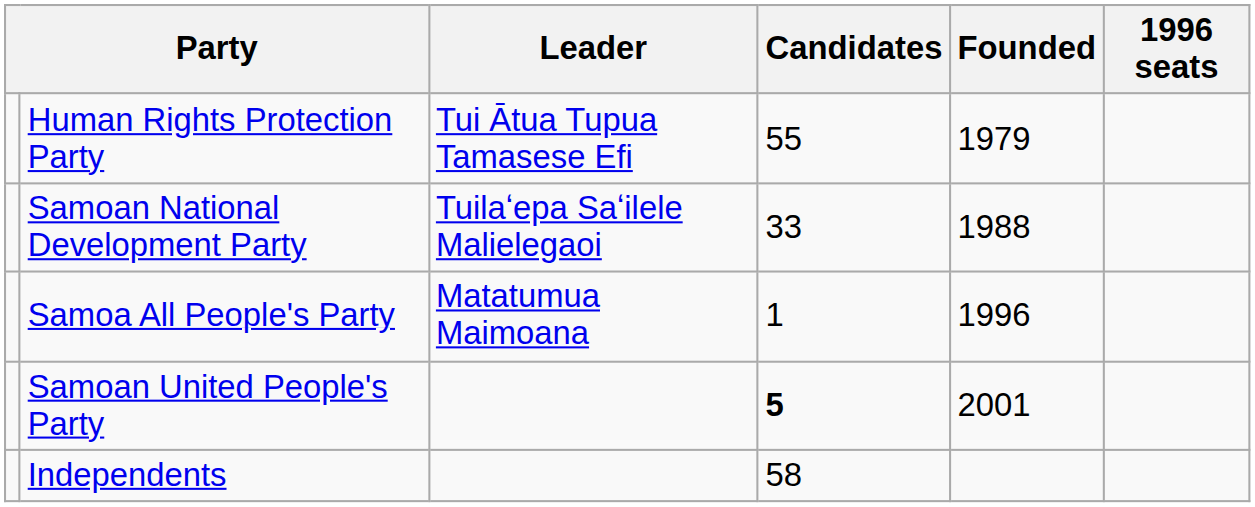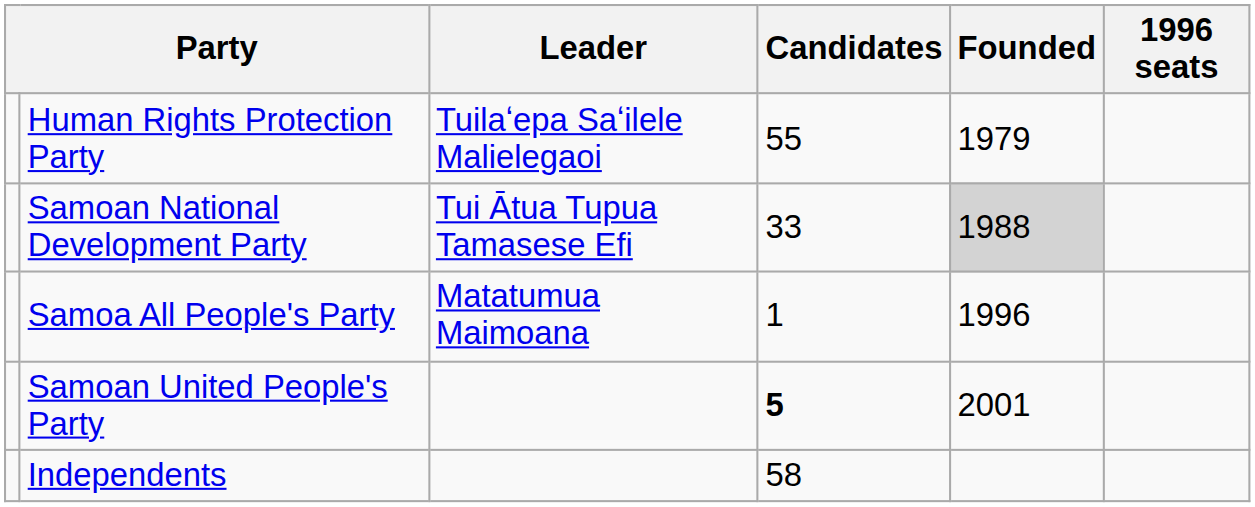(547, 137) Tui Ātua Tupua Tamasese Efi -> (559, 137) Tuilaʻepa Saʻilele Malielegaoi
(559, 226) Tuilaʻepa Saʻilele Malielegaoi -> (547, 226) Tui Ātua Tupua Tamasese Efi
(994, 226) no background -> (994, 226) lightgrey background
